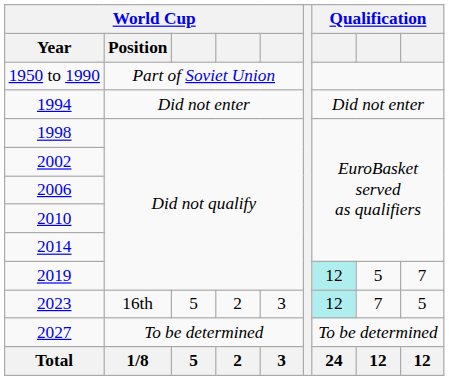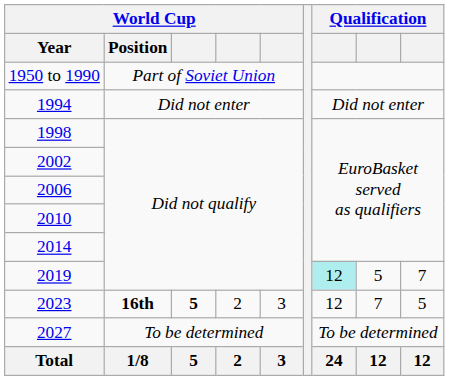(138, 304) normal -> (138, 304) bold
(193, 304) normal -> (193, 304) bold
(334, 304) paleturquoise background -> (334, 304) no background
